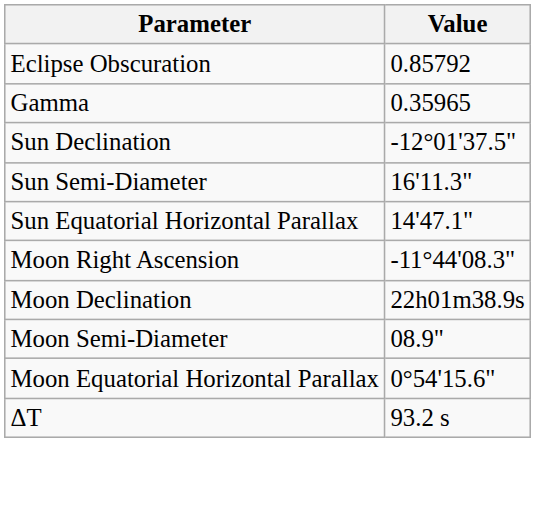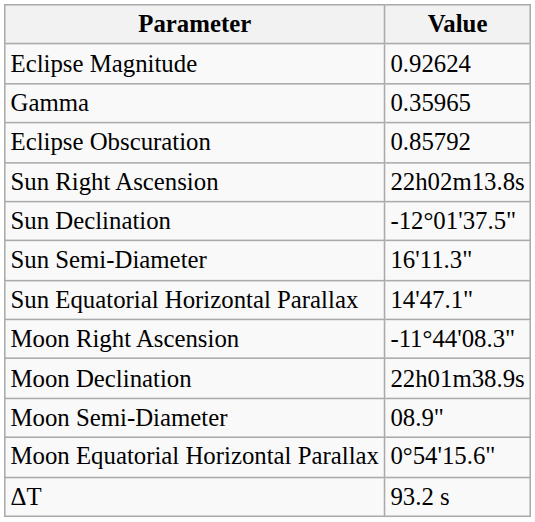+ row: (104, 63)
rows swapped: (111, 63) <-> (50, 102)
+ row: (115, 181)
